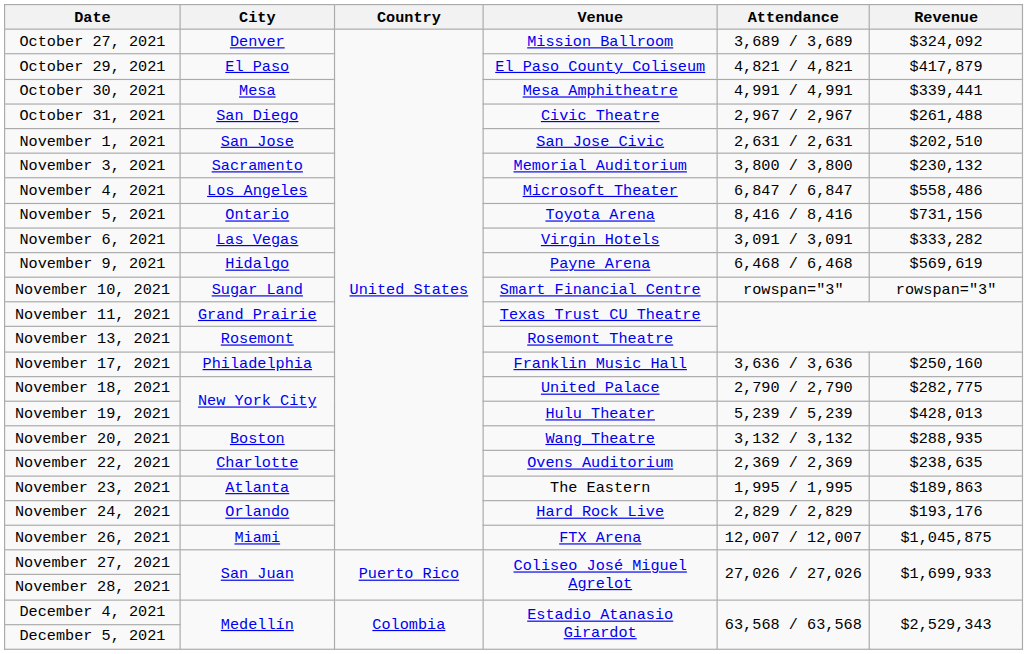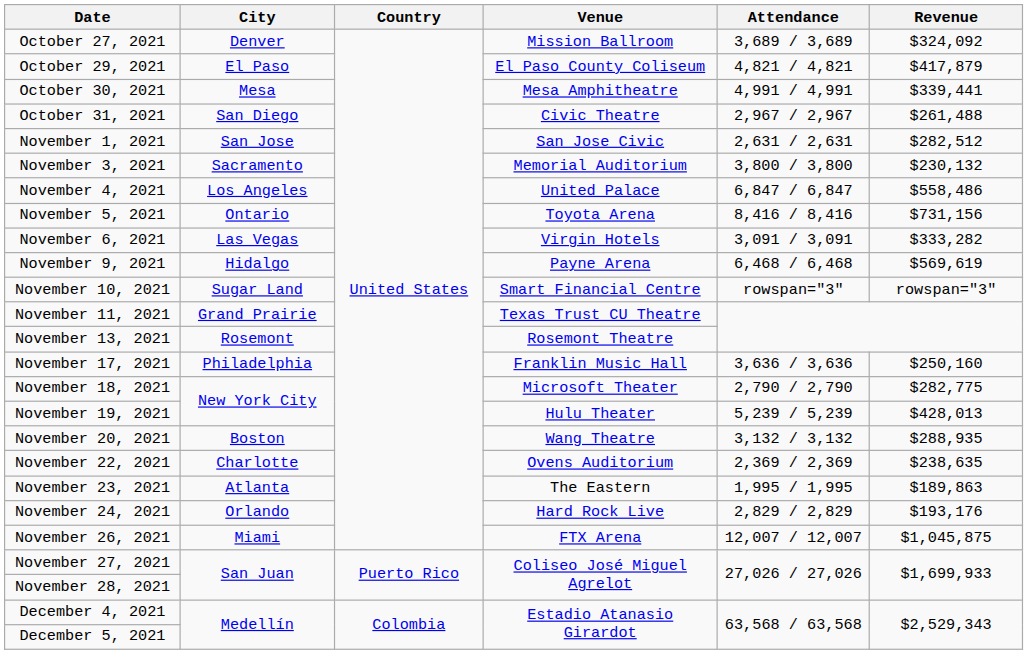(946, 141) $202,510 -> (946, 141) $282,512
(600, 191) Microsoft Theater -> (600, 191) United Palace
(600, 389) United Palace -> (600, 389) Microsoft Theater
